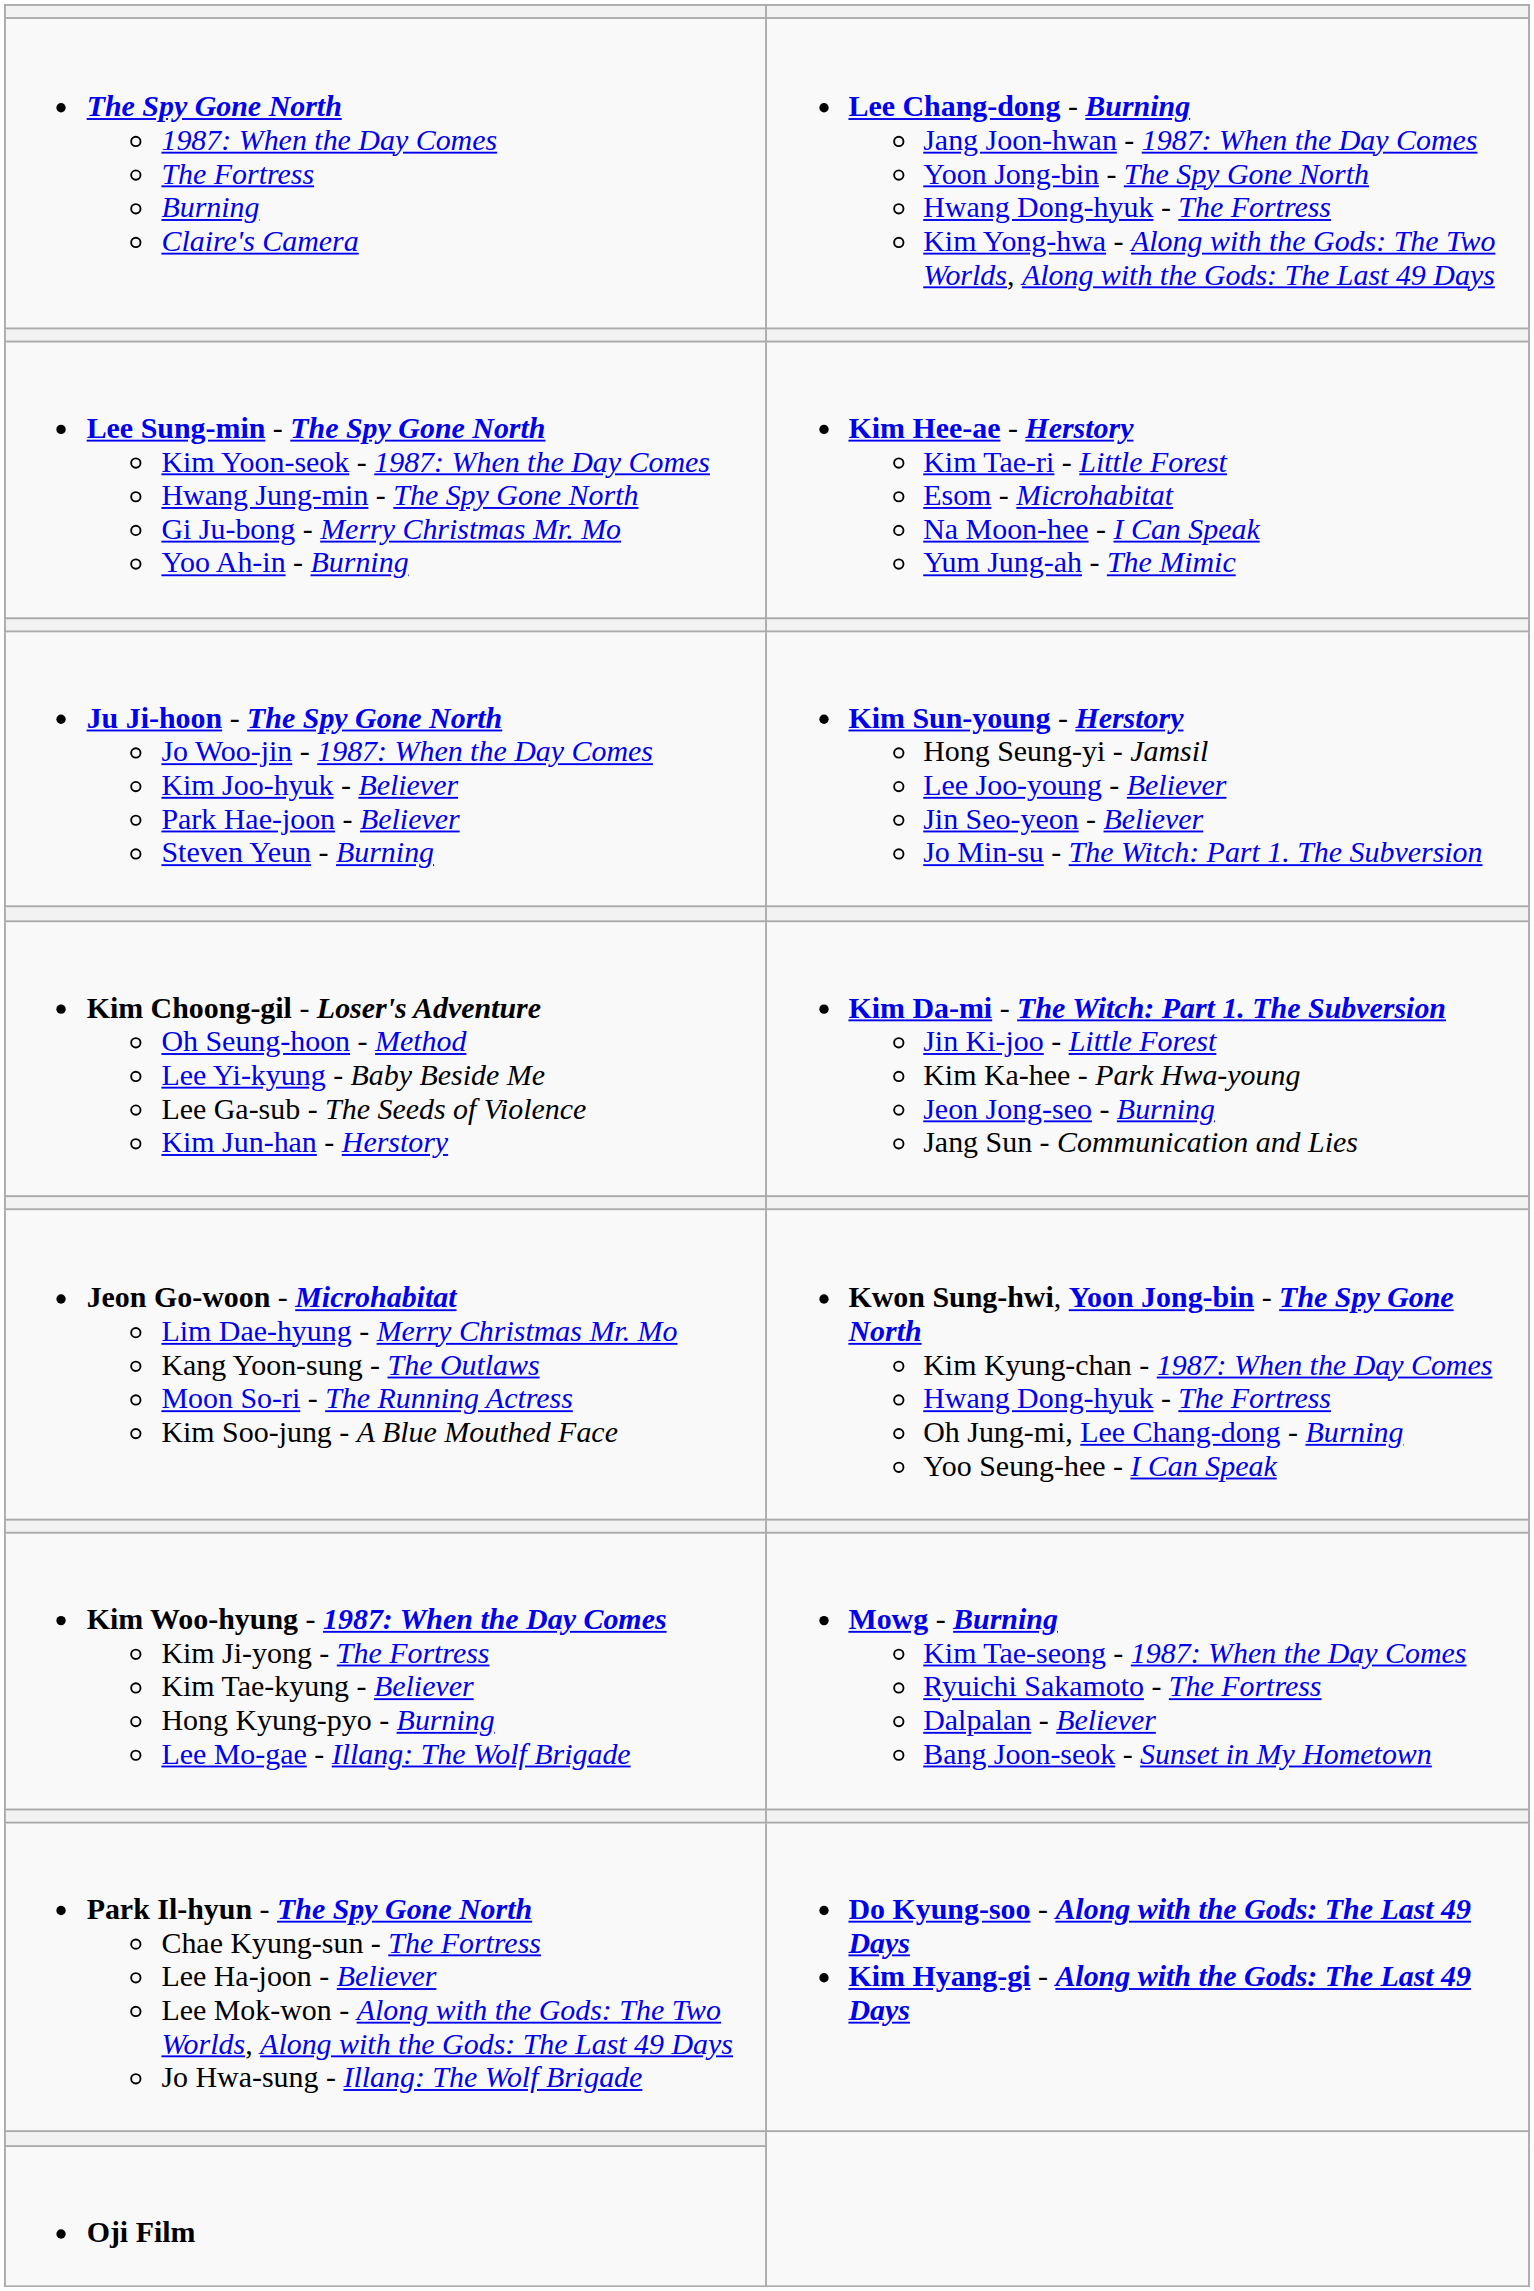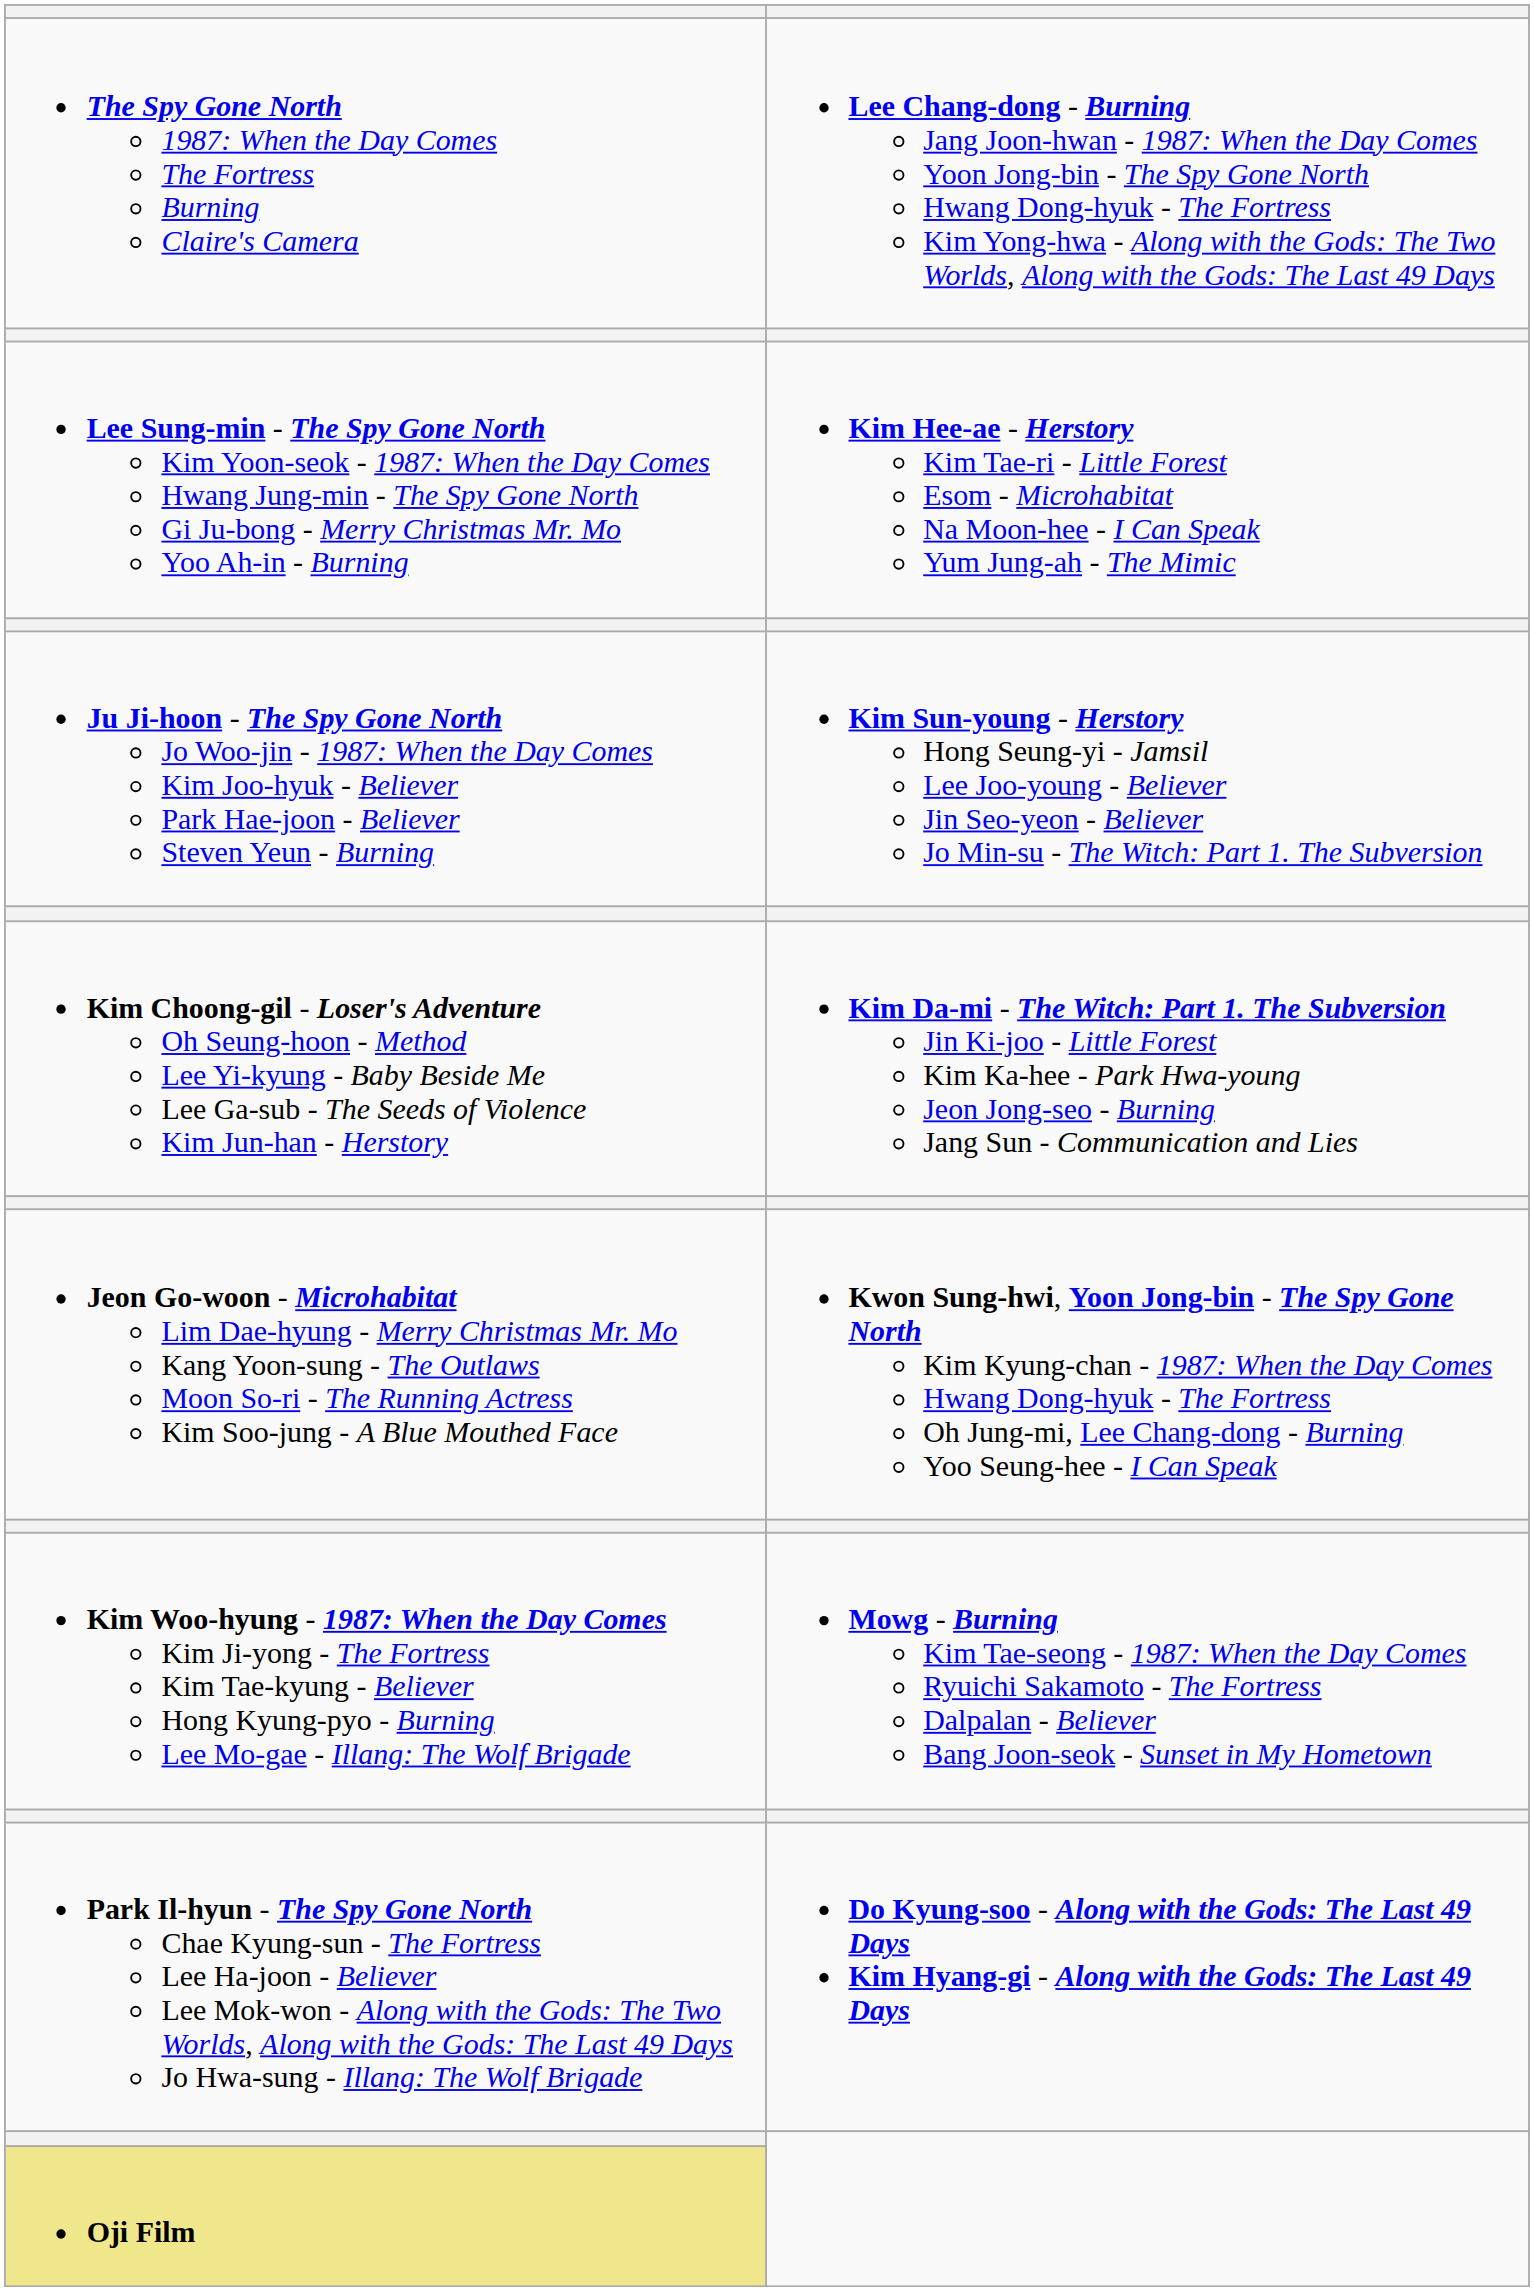(386, 2233) no background -> (386, 2233) khaki background
